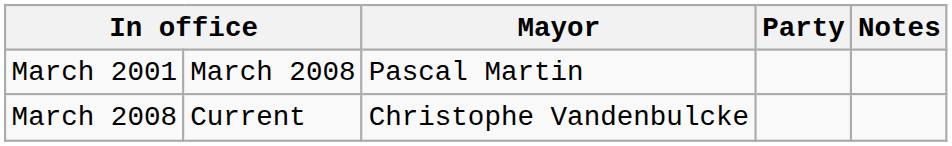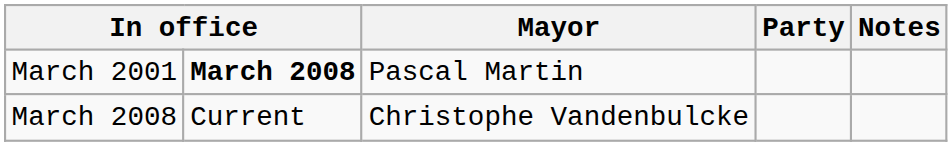(273, 72) normal -> (273, 72) bold
